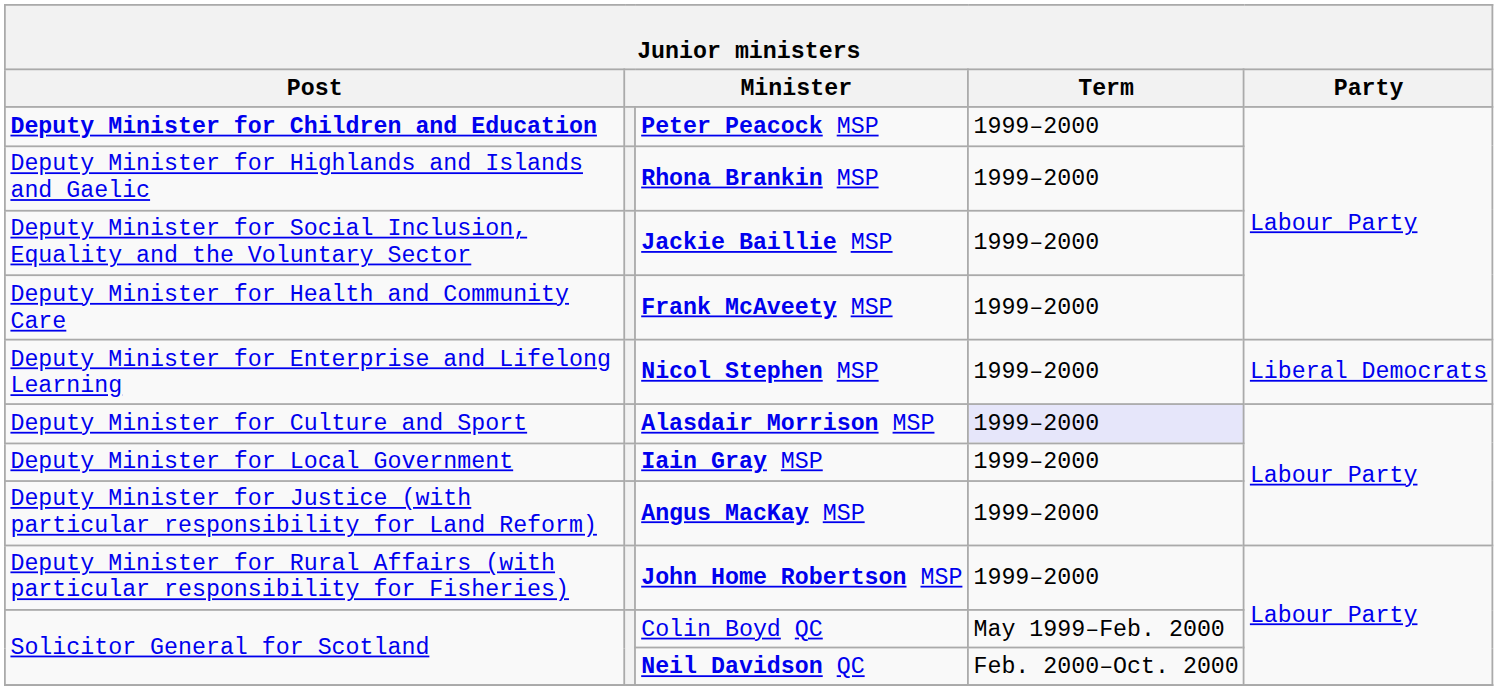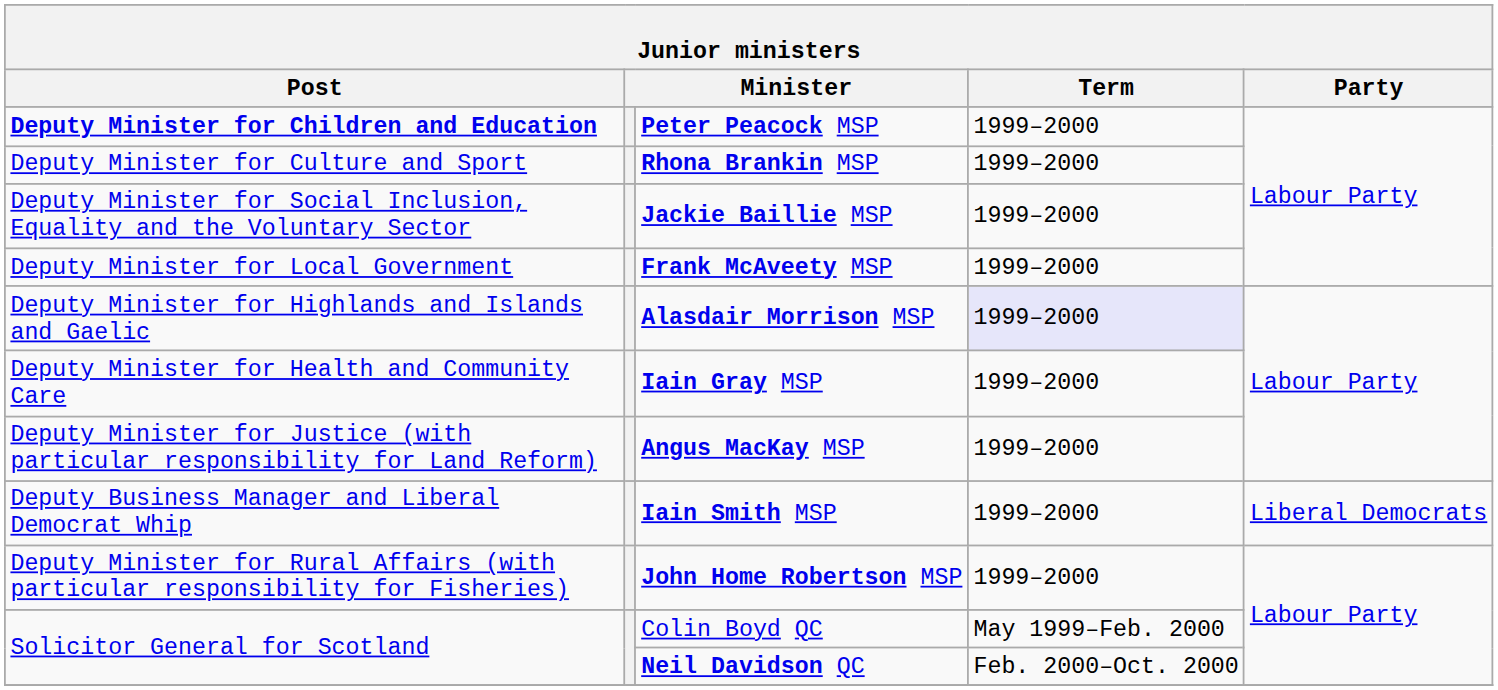(297, 178) Deputy Minister for Highlands and Islands and Gaelic -> (269, 164) Deputy Minister for Culture and Sport
(290, 307) Deputy Minister for Health and Community Care -> (262, 267) Deputy Minister for Local Government
- row: (760, 372)
(269, 424) Deputy Minister for Culture and Sport -> (297, 319) Deputy Minister for Highlands and Islands and Gaelic
(262, 462) Deputy Minister for Local Government -> (290, 383) Deputy Minister for Health and Community Care
+ row: (739, 513)
